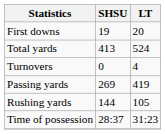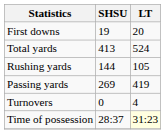rows swapped: (39, 102) <-> (30, 66)
(145, 119) no background -> (145, 119) lightyellow background
